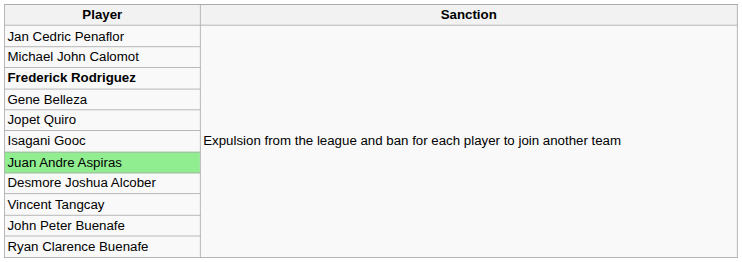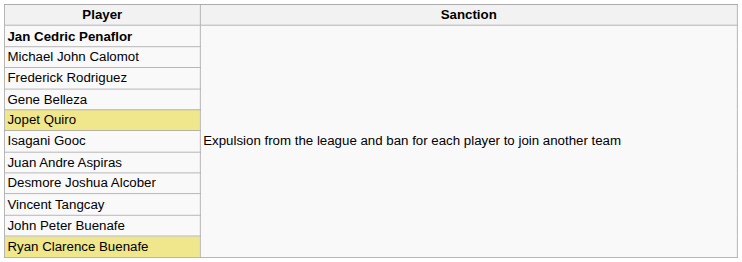(66, 36) normal -> (70, 36) bold
(72, 78) bold -> (67, 78) normal
(42, 120) no background -> (42, 120) khaki background
(65, 162) lightgreen background -> (65, 162) no background
(78, 246) no background -> (78, 246) khaki background
